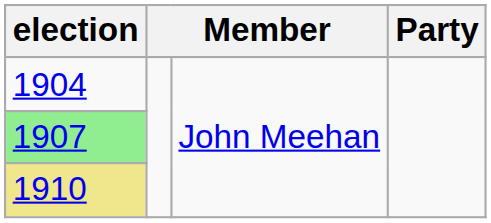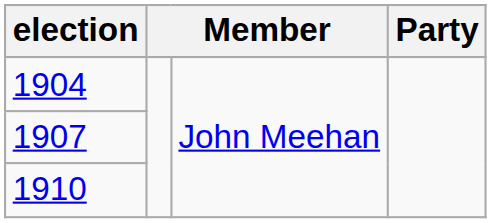(50, 136) lightgreen background -> (50, 136) no background
(50, 189) khaki background -> (50, 189) no background
